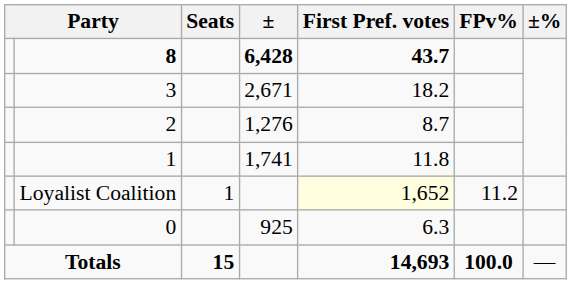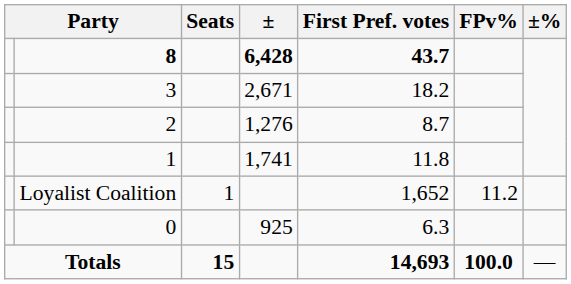(425, 192) lightyellow background -> (425, 192) no background
